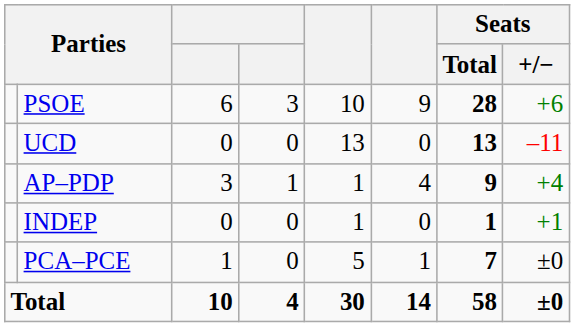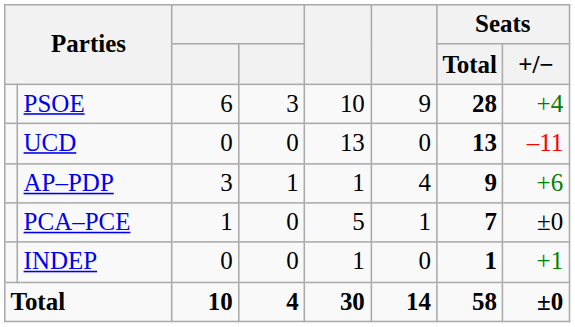(550, 103) +6 -> (550, 103) +4
(550, 182) +4 -> (550, 182) +6
rows swapped: (77, 261) <-> (60, 222)
